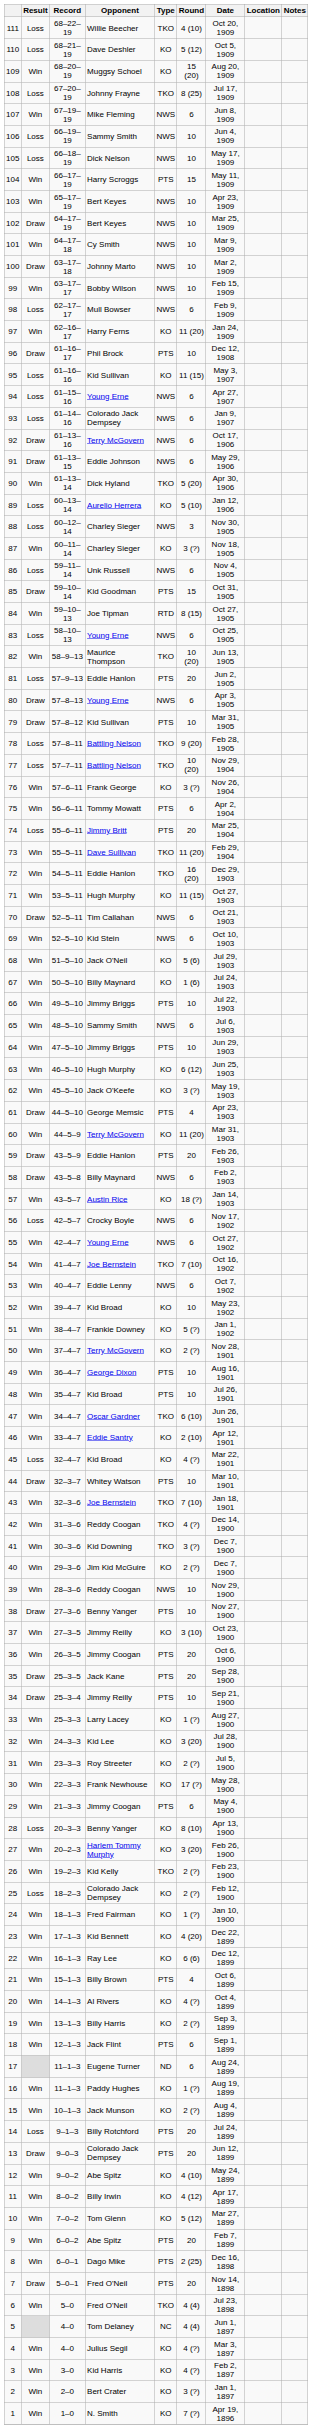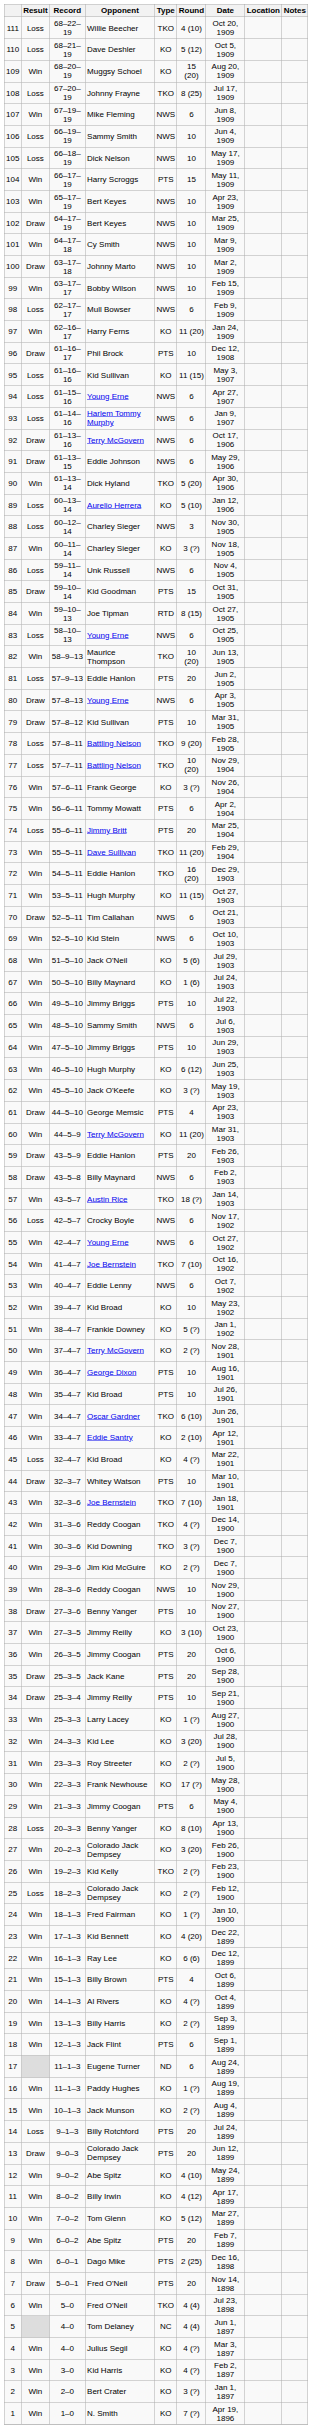(113, 418) Colorado Jack Dempsey -> (114, 418) Harlem Tommy Murphy
(166, 1199) KO -> (166, 1199) TKO
(114, 1849) Harlem Tommy Murphy -> (113, 1849) Colorado Jack Dempsey
